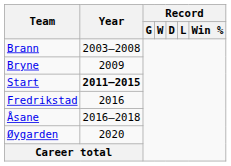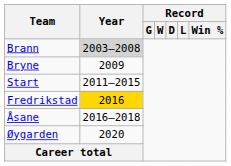(112, 48) no background -> (112, 48) lightgrey background
(112, 83) bold -> (112, 83) normal
(111, 100) no background -> (111, 100) gold background
